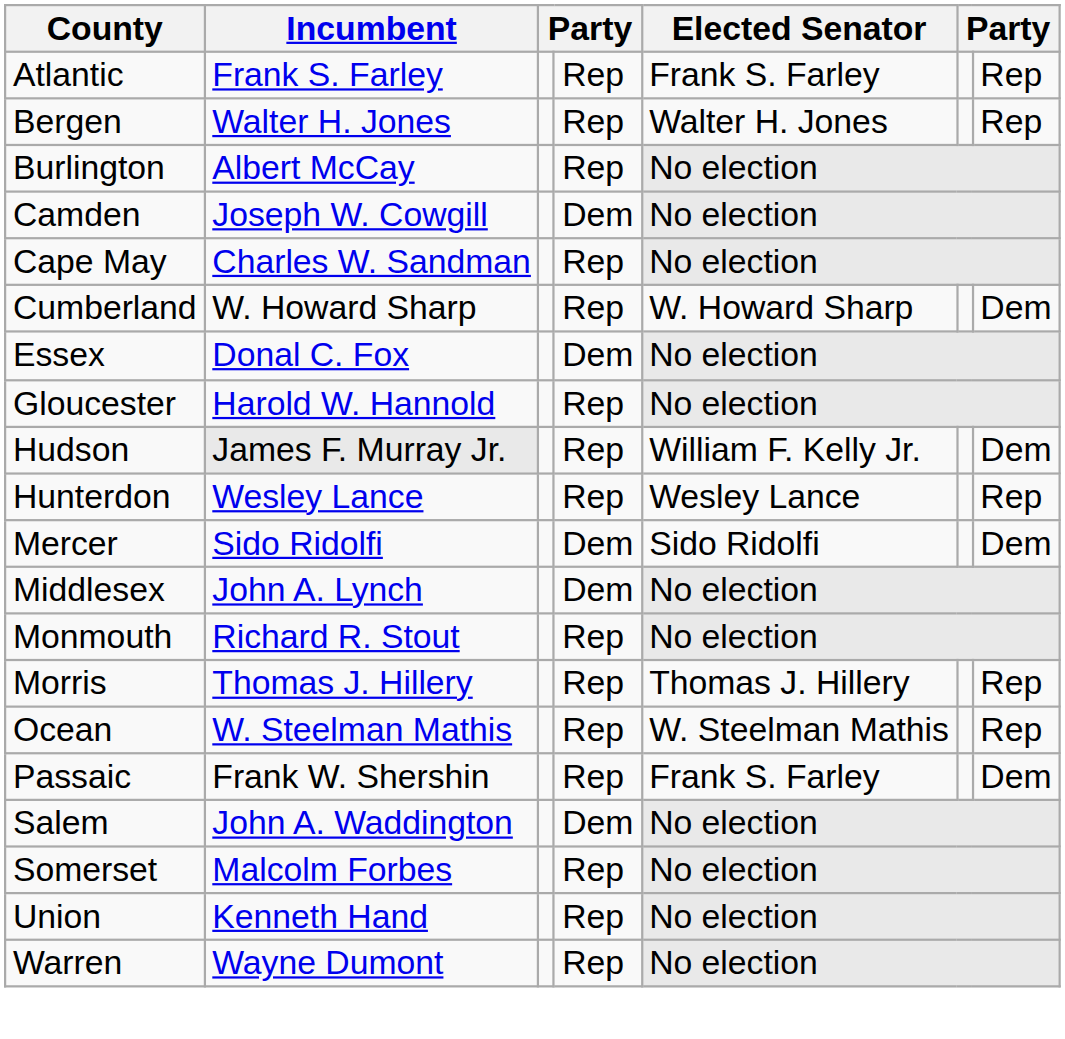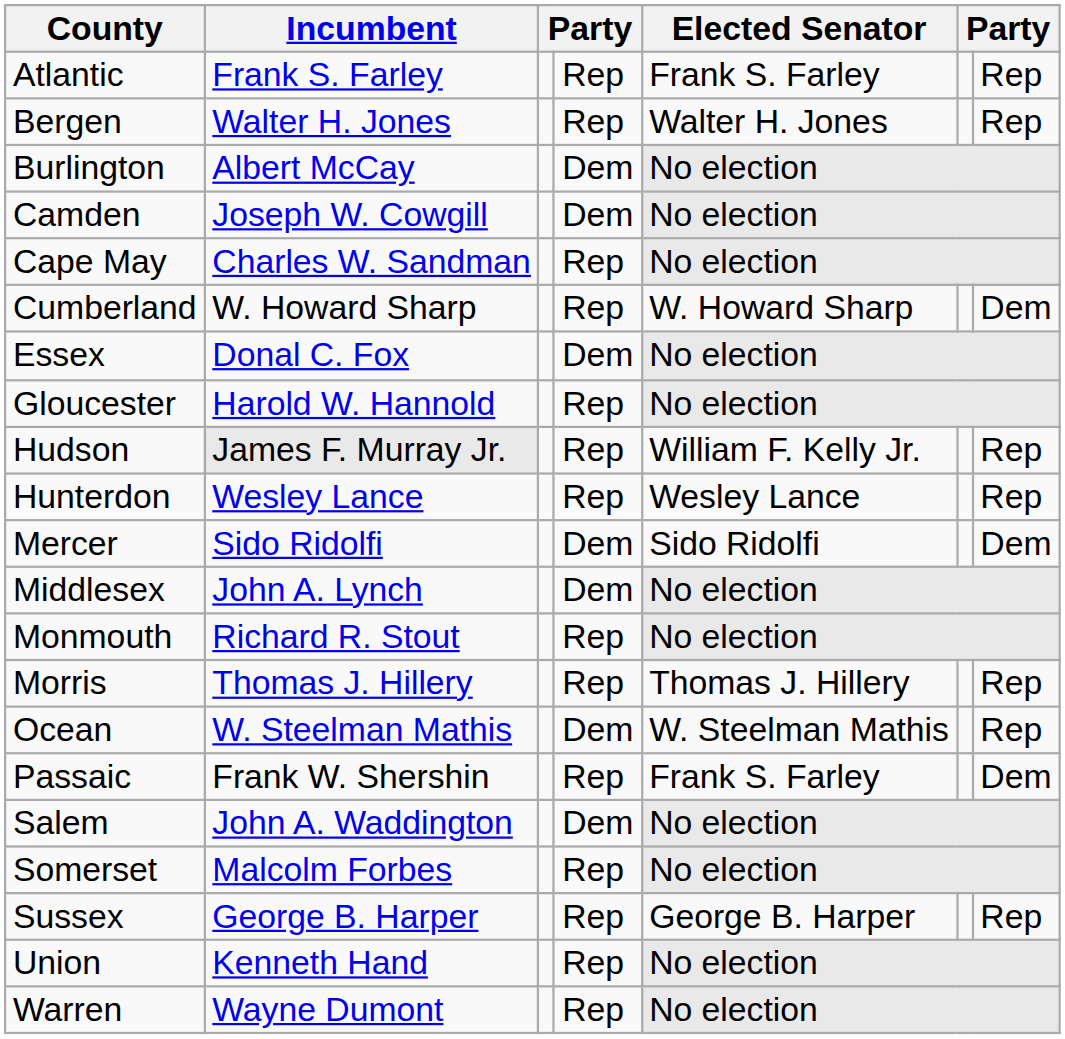(593, 168) Rep -> (598, 168) Dem
(1016, 448) Dem -> (1011, 448) Rep
(593, 729) Rep -> (598, 729) Dem
+ row: (68, 916)
